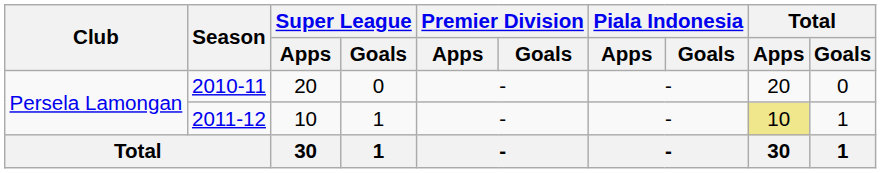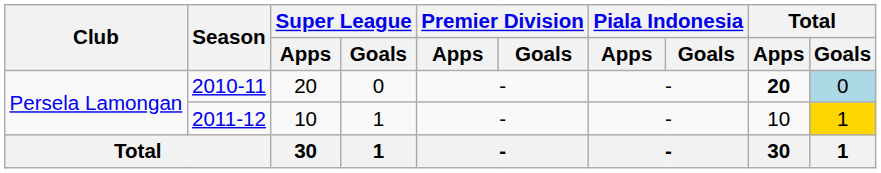(779, 86) normal -> (779, 86) bold
(843, 86) no background -> (843, 86) lightblue background
(779, 119) khaki background -> (779, 119) no background
(843, 119) no background -> (843, 119) gold background
